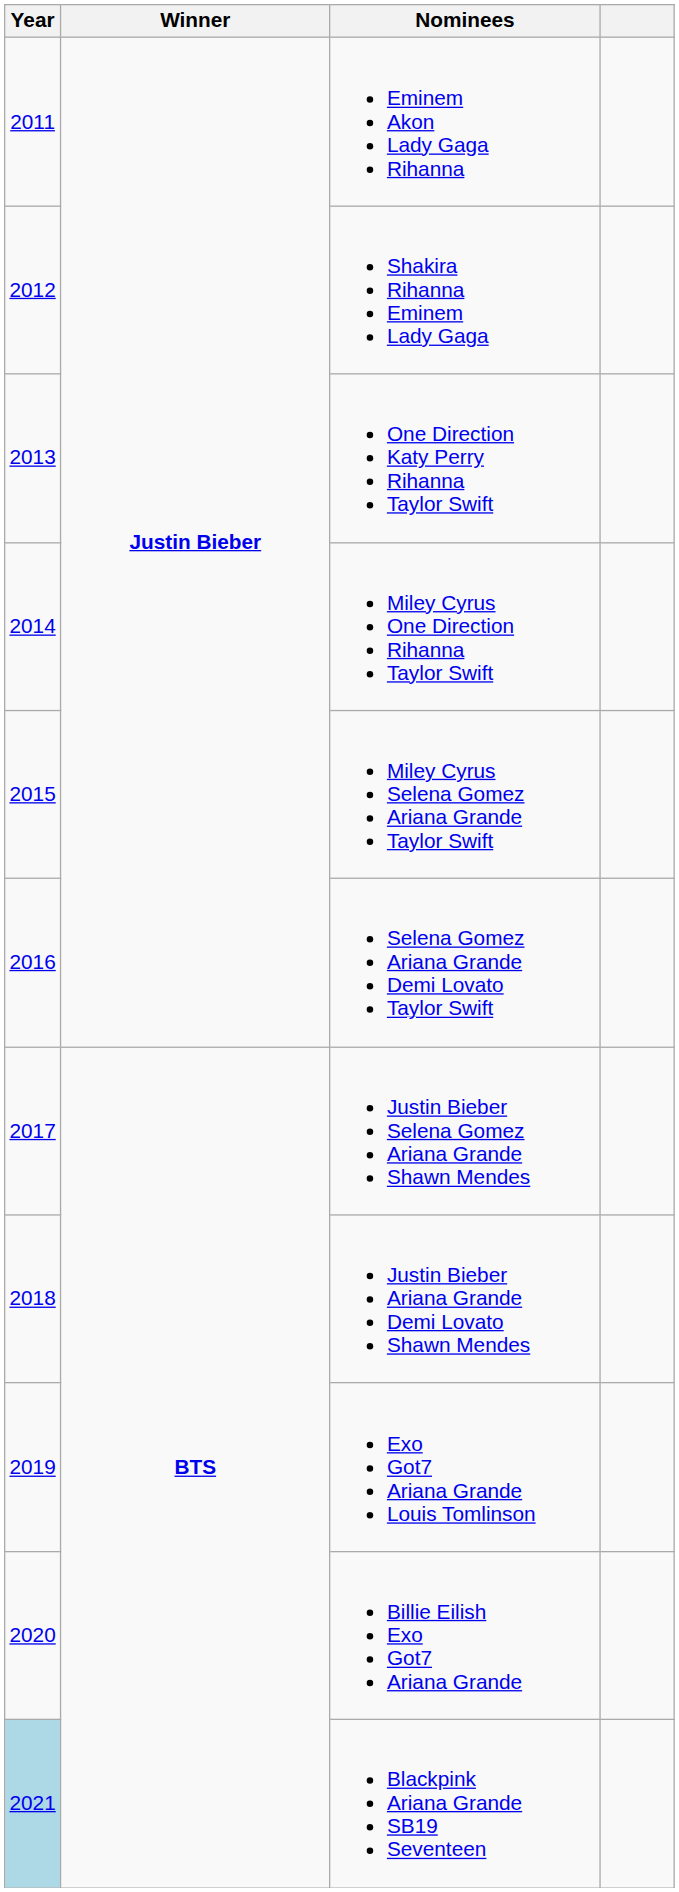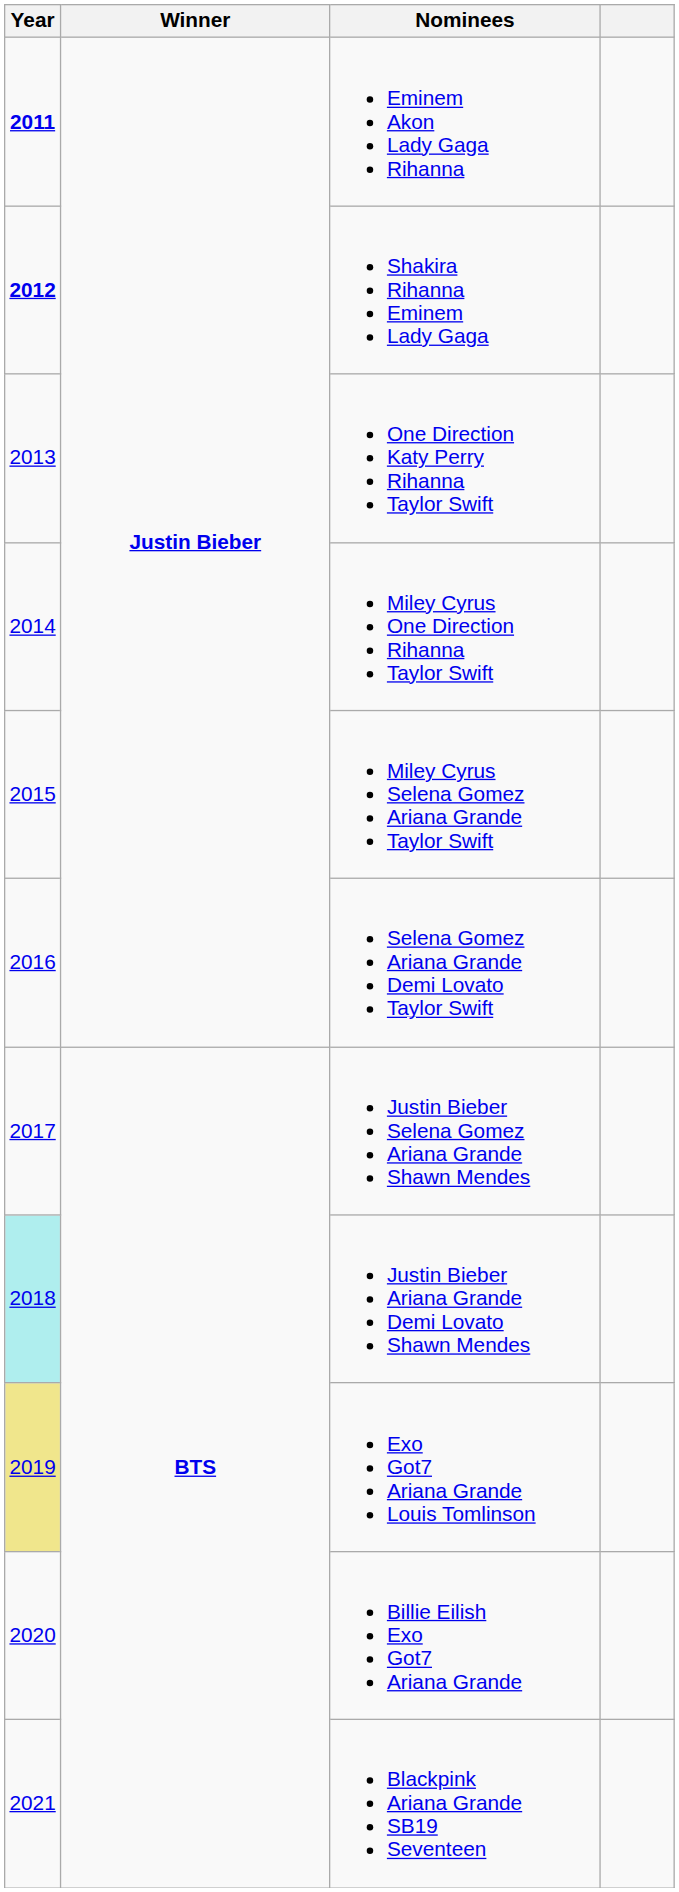(33, 121) normal -> (33, 121) bold
(33, 289) normal -> (33, 289) bold
(33, 1298) no background -> (33, 1298) paleturquoise background
(33, 1467) no background -> (33, 1467) khaki background
(33, 1803) lightblue background -> (33, 1803) no background
